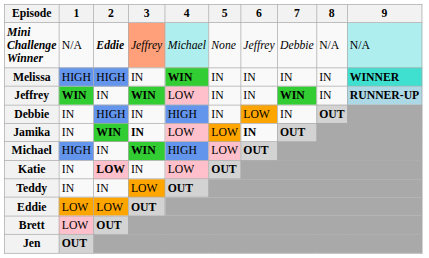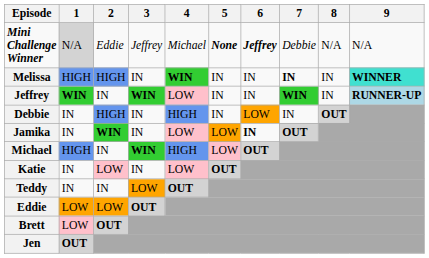(72, 45) no background -> (72, 45) lightgrey background
(110, 45) bold -> (110, 45) normal
(147, 45) lightsalmon background -> (147, 45) no background
(187, 45) paleturquoise background -> (187, 45) no background
(224, 45) normal -> (224, 45) bold
(259, 45) normal -> (260, 45) bold
(360, 45) paleturquoise background -> (362, 45) no background
(286, 77) normal -> (289, 77) bold
(137, 132) bold -> (137, 132) normal
(111, 169) bold -> (110, 169) normal
